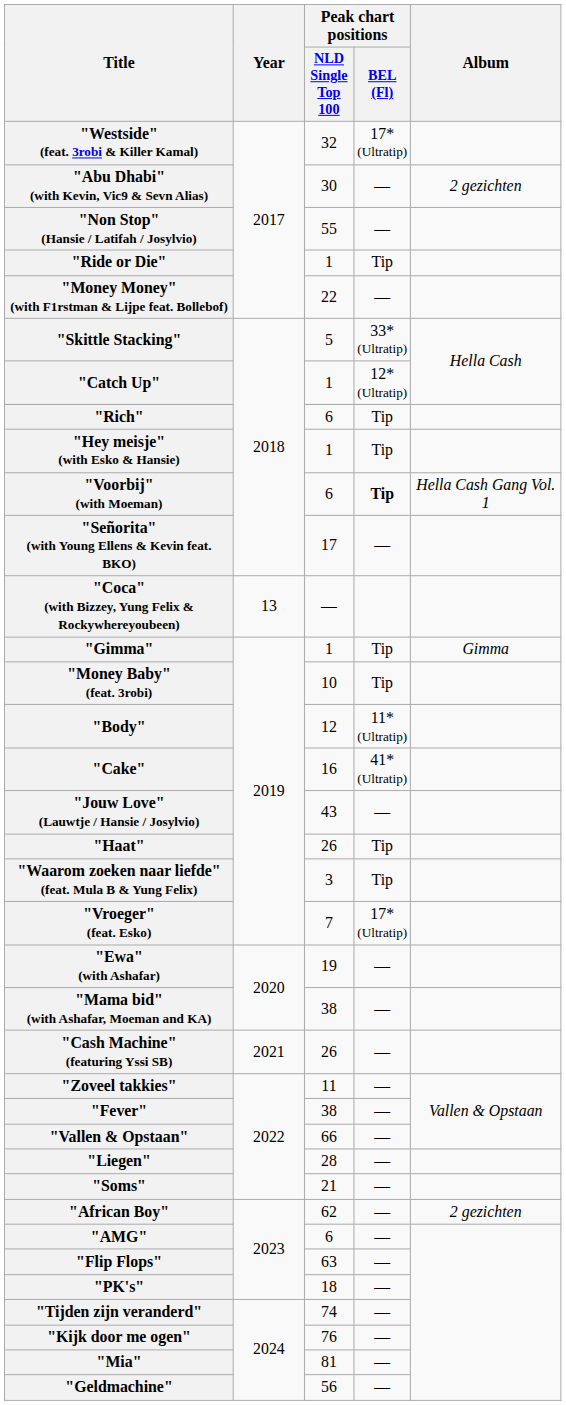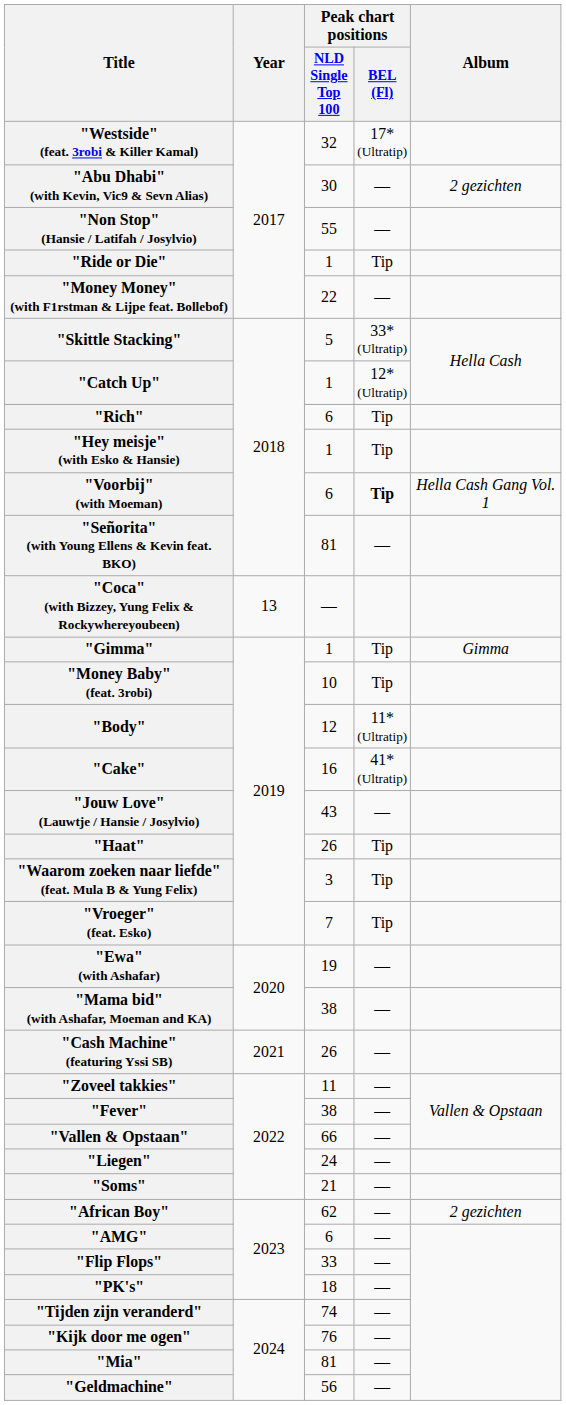(329, 545) 17 -> (329, 545) 81
(382, 923) 17* (Ultratip) -> (382, 923) Tip
(329, 1161) 28 -> (329, 1161) 24
(329, 1261) 63 -> (329, 1261) 33
